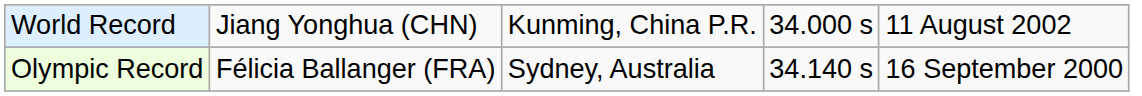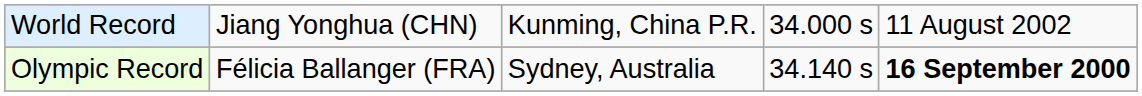(1004, 68) normal -> (1008, 68) bold
